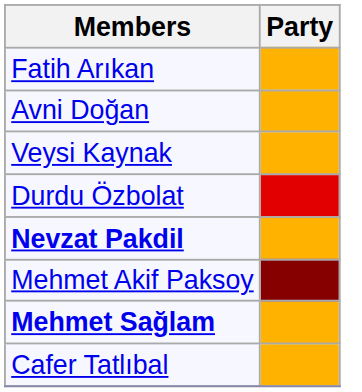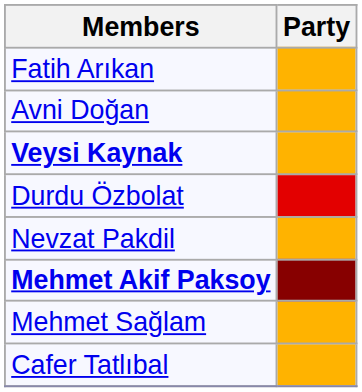(92, 153) normal -> (97, 153) bold
(97, 238) bold -> (93, 238) normal
(132, 280) normal -> (141, 280) bold
(113, 323) bold -> (109, 323) normal
